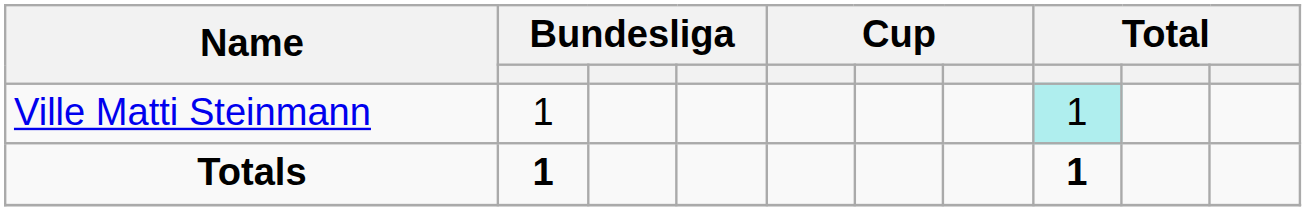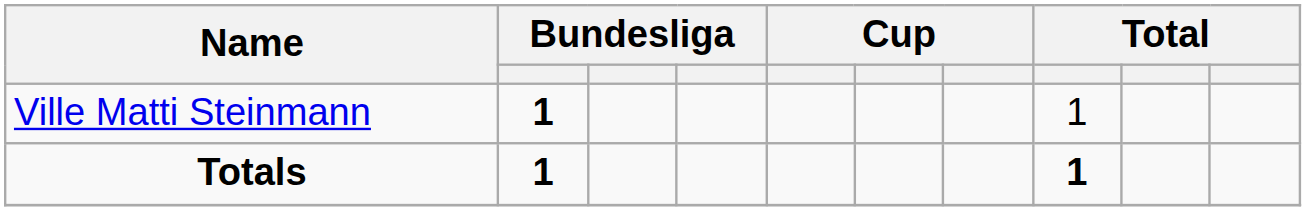(543, 112) normal -> (543, 112) bold
(1077, 112) paleturquoise background -> (1077, 112) no background
